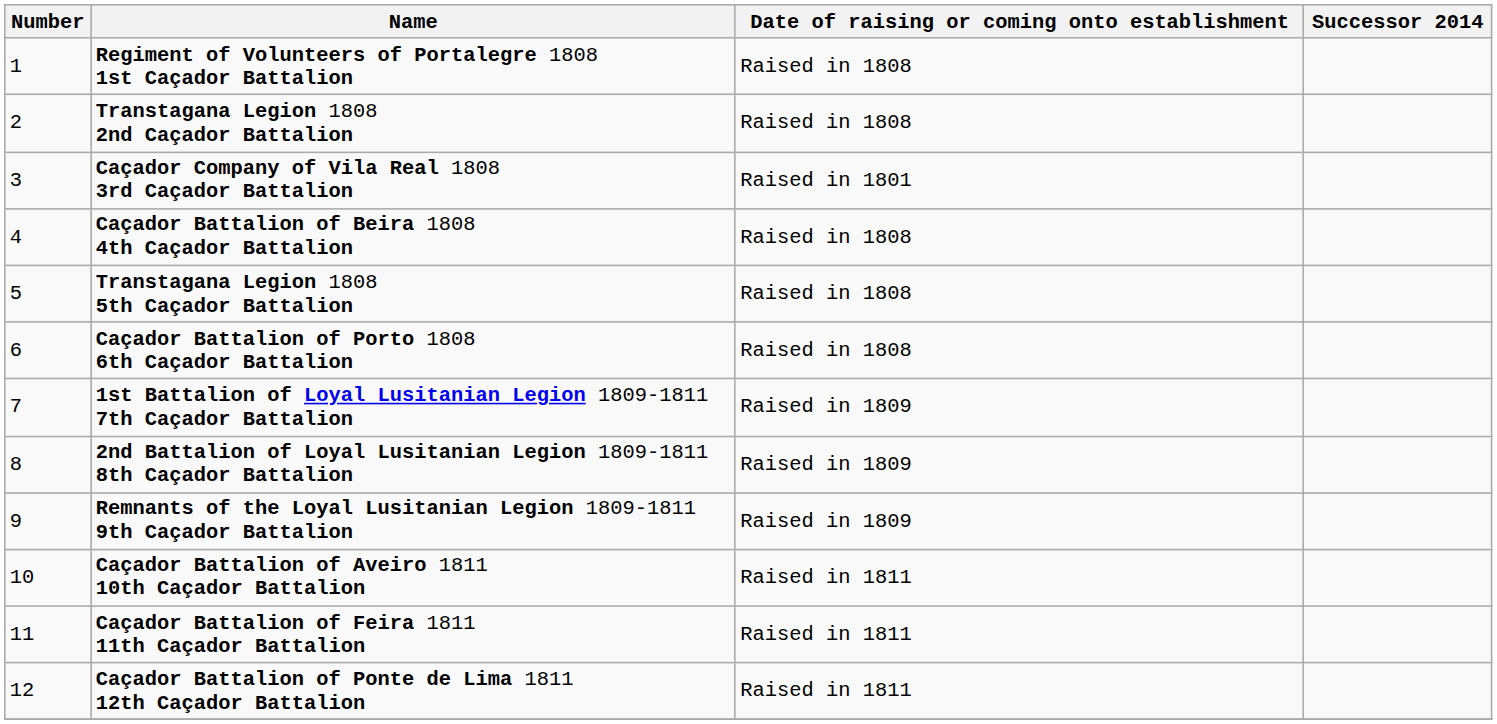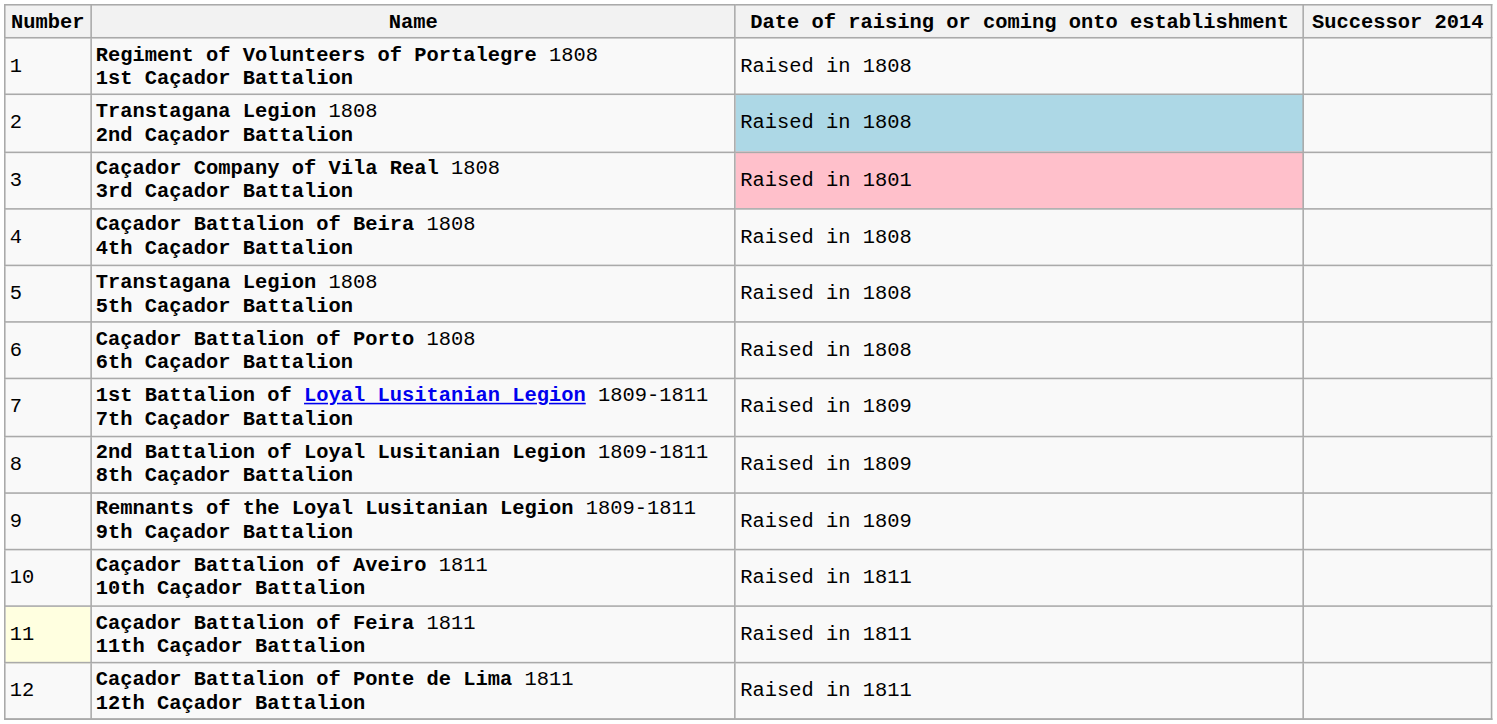(826, 123) no background -> (826, 123) lightblue background
(826, 180) no background -> (826, 180) pink background
(22, 635) no background -> (22, 635) lightyellow background
